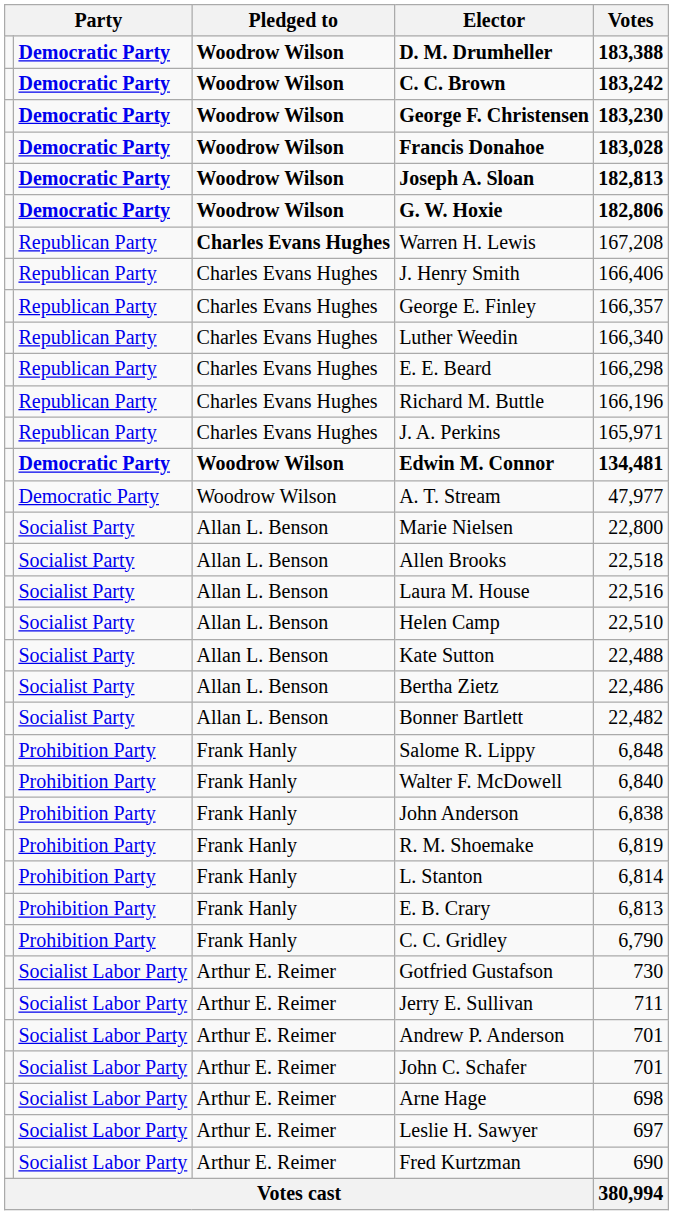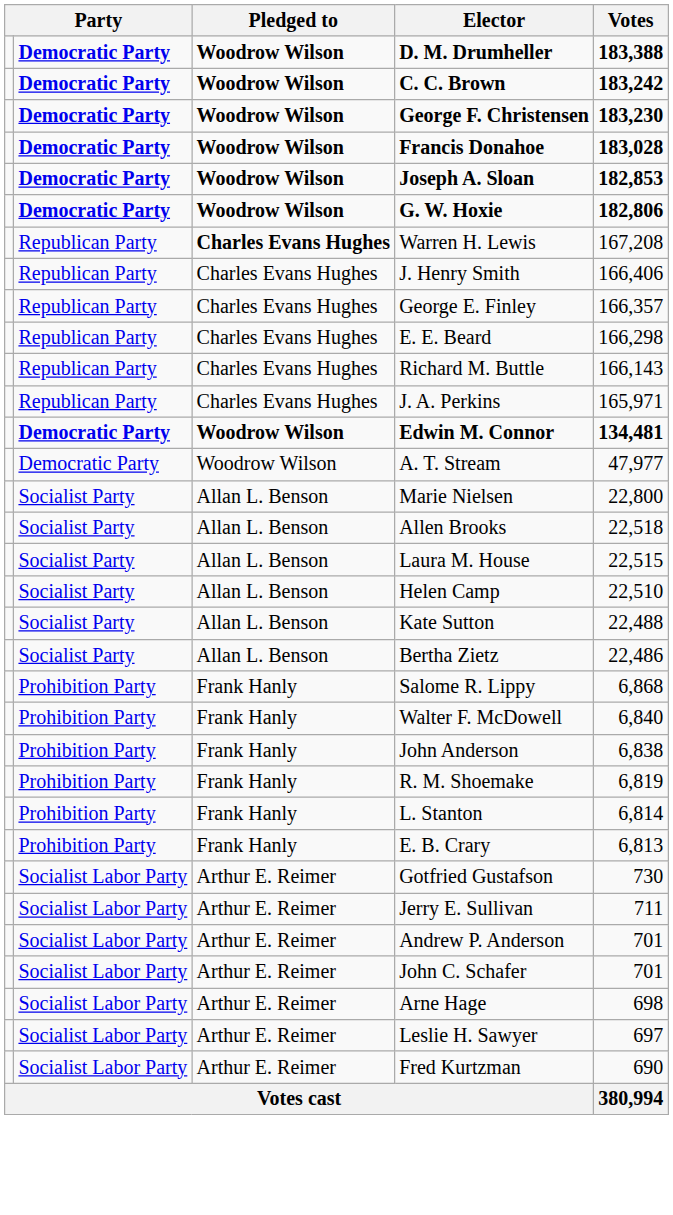(631, 178) 182,813 -> (631, 178) 182,853
- row: (458, 337)
(631, 400) 166,196 -> (631, 369) 166,143
(636, 591) 22,516 -> (636, 559) 22,515
- row: (461, 718)
(641, 749) 6,848 -> (641, 686) 6,868
- row: (453, 940)
